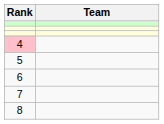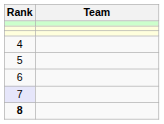(20, 44) pink background -> (20, 44) no background
(20, 94) no background -> (20, 94) lavender background
(20, 111) normal -> (20, 111) bold
